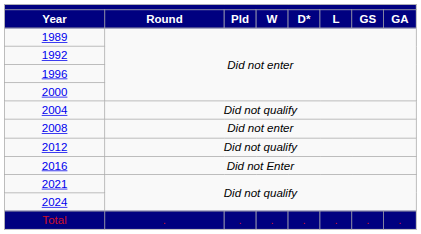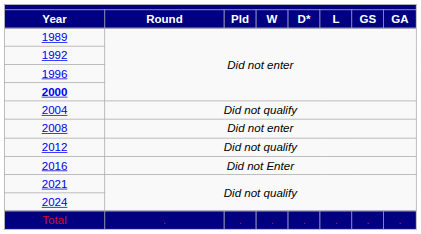(55, 92) normal -> (55, 92) bold
